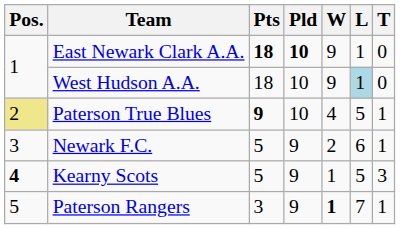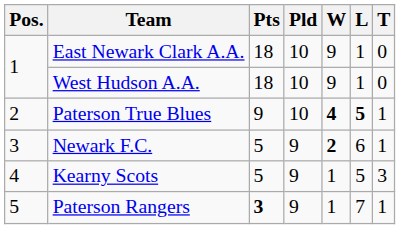(263, 51) bold -> (263, 51) normal
(299, 51) bold -> (299, 51) normal
(360, 82) lightblue background -> (360, 82) no background
(14, 113) khaki background -> (14, 113) no background
(258, 113) bold -> (258, 113) normal
(331, 113) normal -> (331, 113) bold
(360, 113) normal -> (360, 113) bold
(331, 144) normal -> (331, 144) bold
(14, 176) bold -> (14, 176) normal
(258, 207) normal -> (258, 207) bold
(331, 207) bold -> (331, 207) normal
